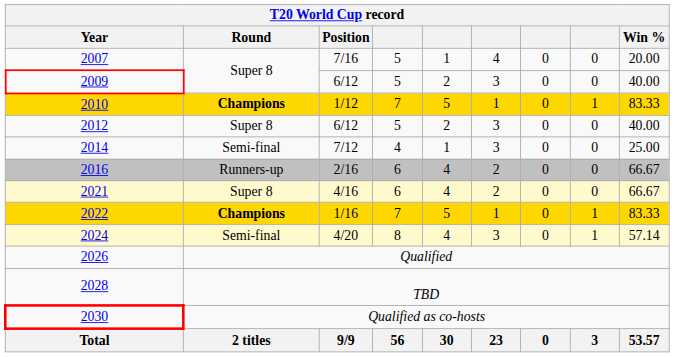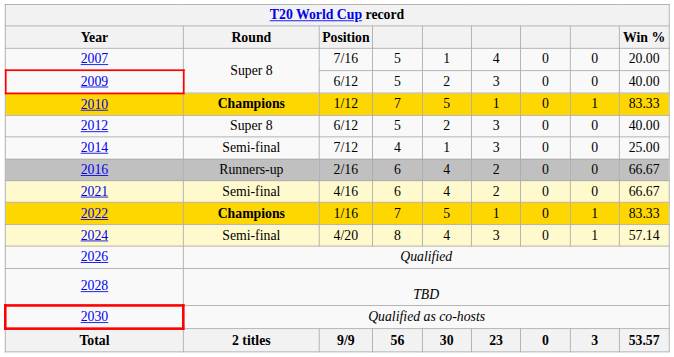(251, 191) Super 8 -> (251, 191) Semi-final
